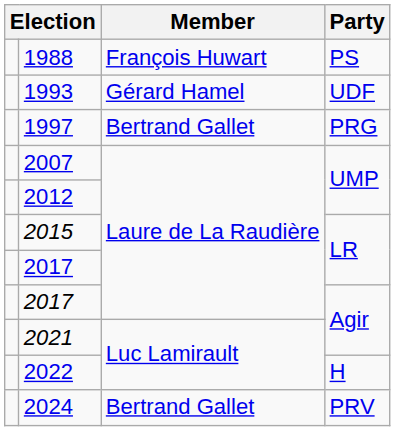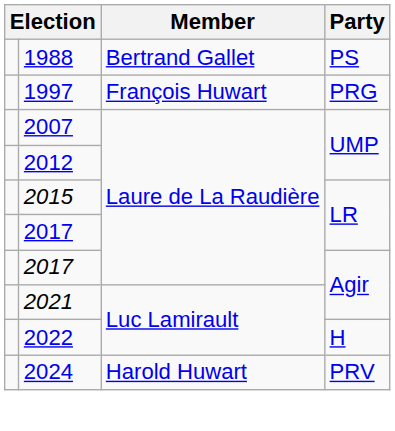(186, 57) François Huwart -> (180, 57) Bertrand Gallet
- row: (48, 92)
(180, 127) Bertrand Gallet -> (186, 92) François Huwart
(180, 407) Bertrand Gallet -> (176, 372) Harold Huwart
